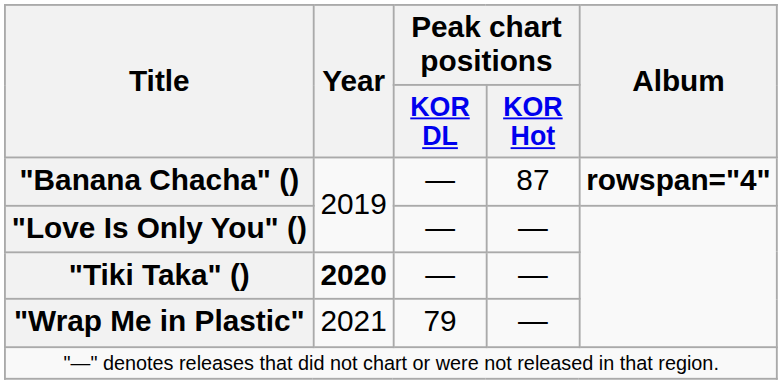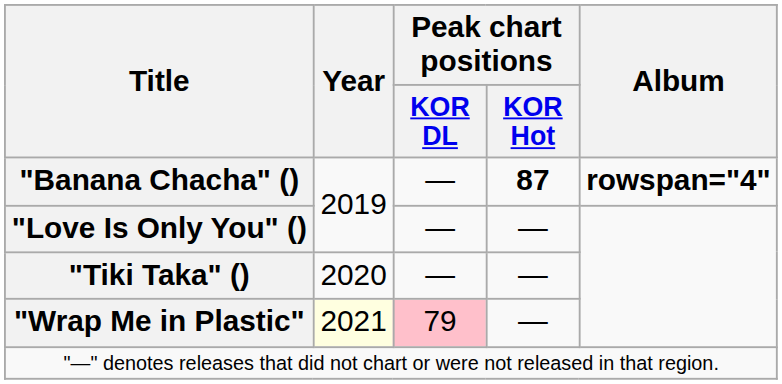(533, 180) normal -> (533, 180) bold
(354, 275) bold -> (354, 275) normal
(354, 322) no background -> (354, 322) lightyellow background
(440, 322) no background -> (440, 322) pink background
